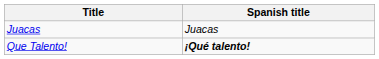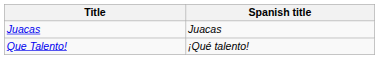(217, 46) bold -> (219, 46) normal
